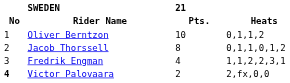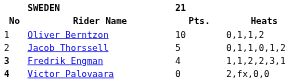(178, 48) 8 -> (178, 48) 5
(7, 61) normal -> (7, 61) bold
(178, 74) 2 -> (178, 74) 0
